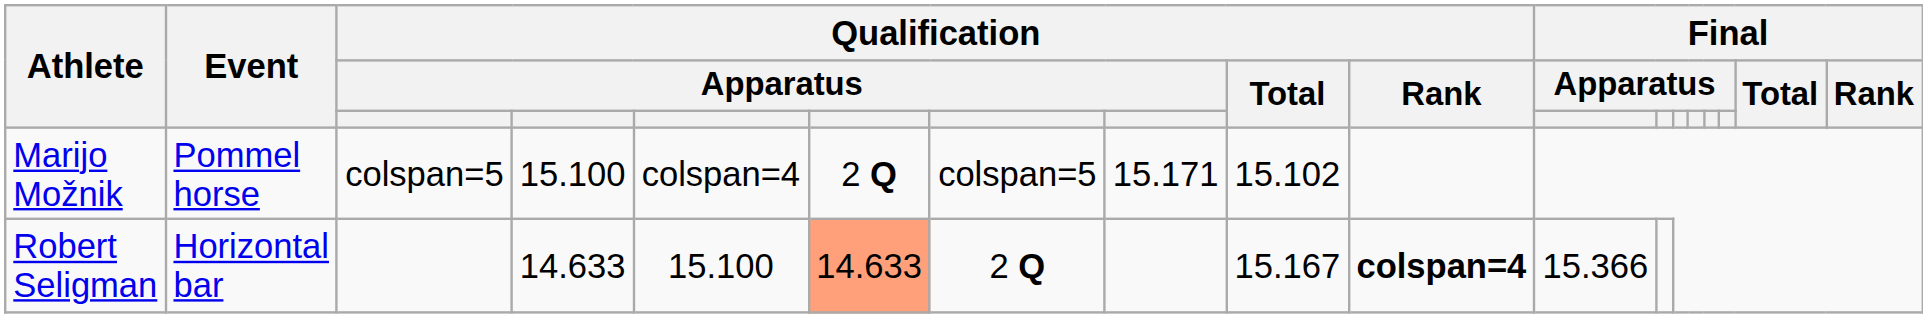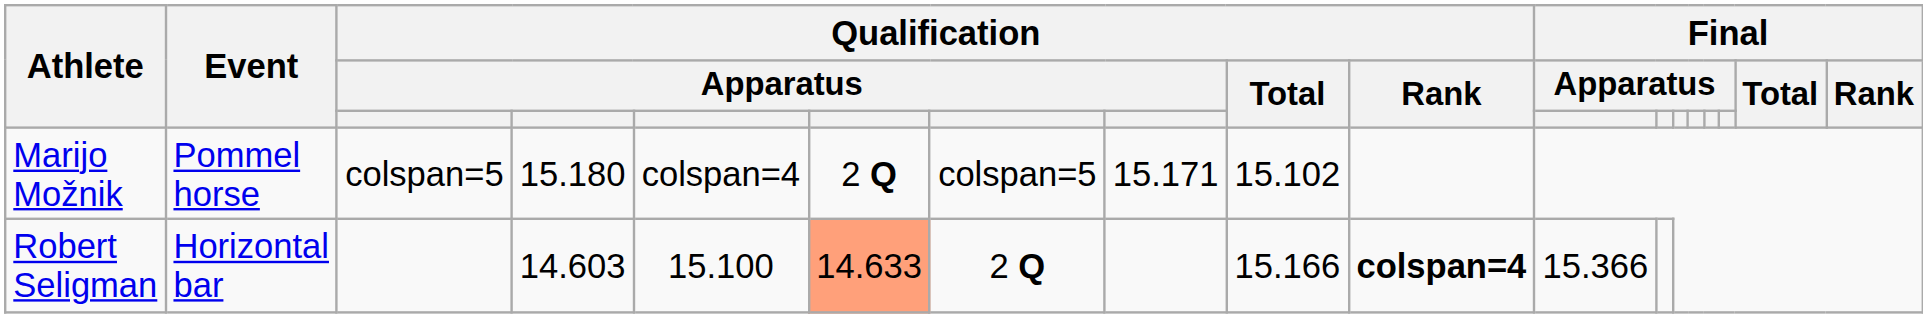(573, 174) 15.100 -> (573, 174) 15.180
(573, 267) 14.633 -> (573, 267) 14.603
(1287, 267) 15.167 -> (1287, 267) 15.166
